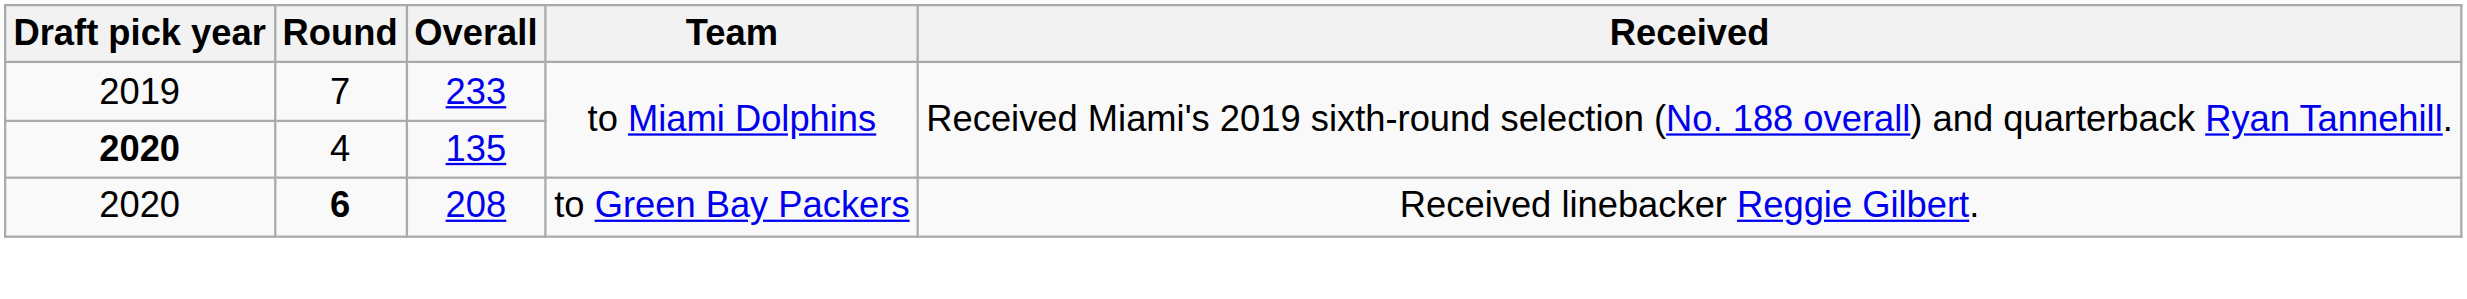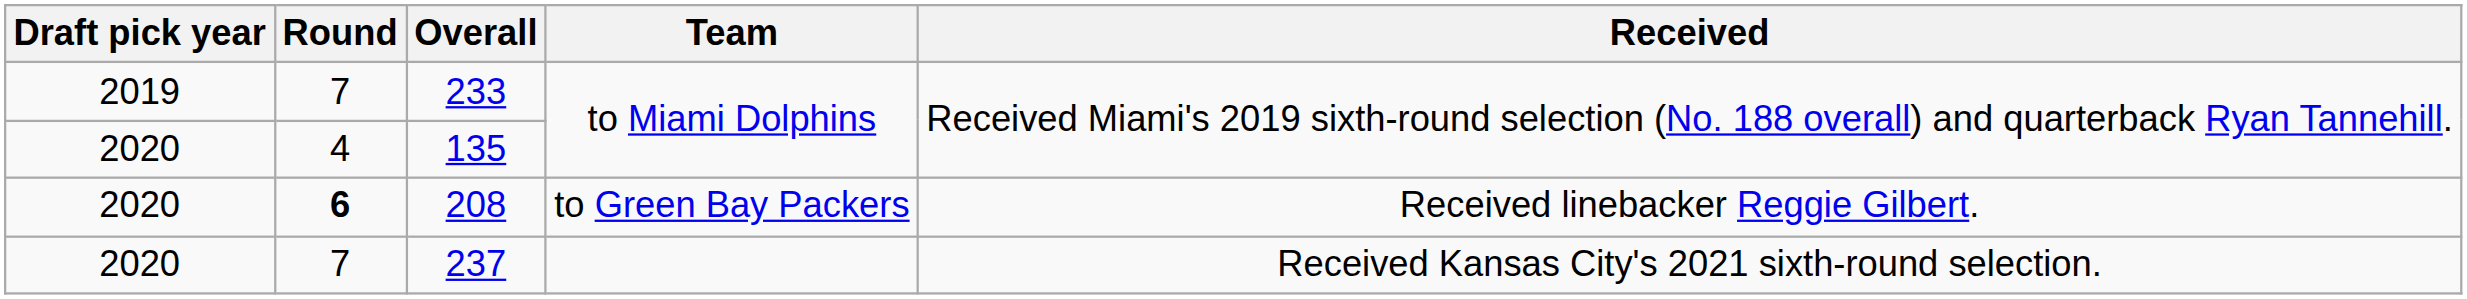(140, 148) bold -> (140, 148) normal
+ row: (476, 263)
